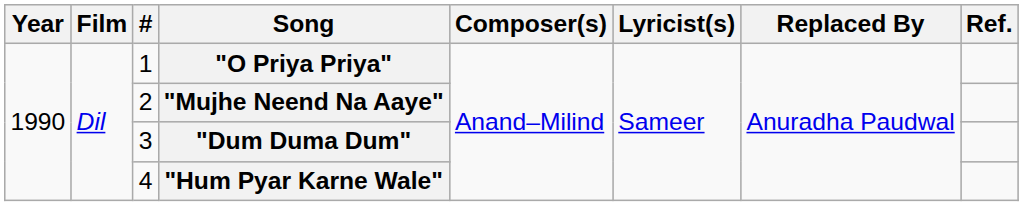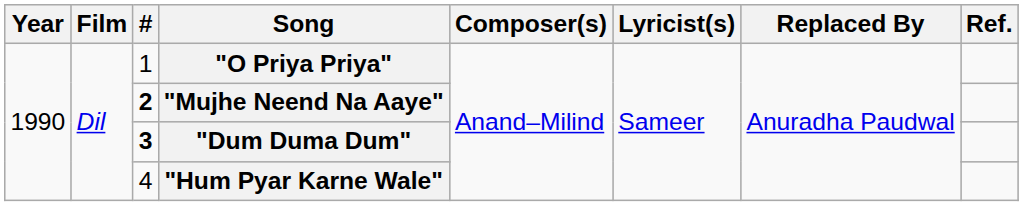(145, 102) normal -> (145, 102) bold
(145, 141) normal -> (145, 141) bold
